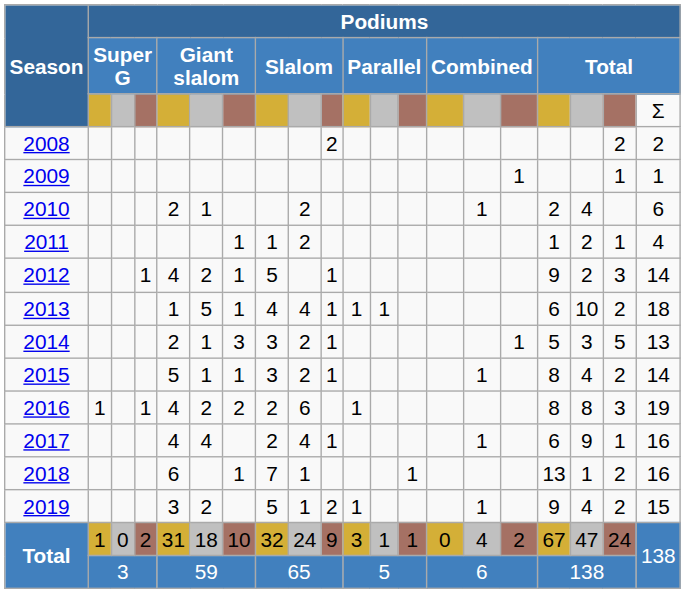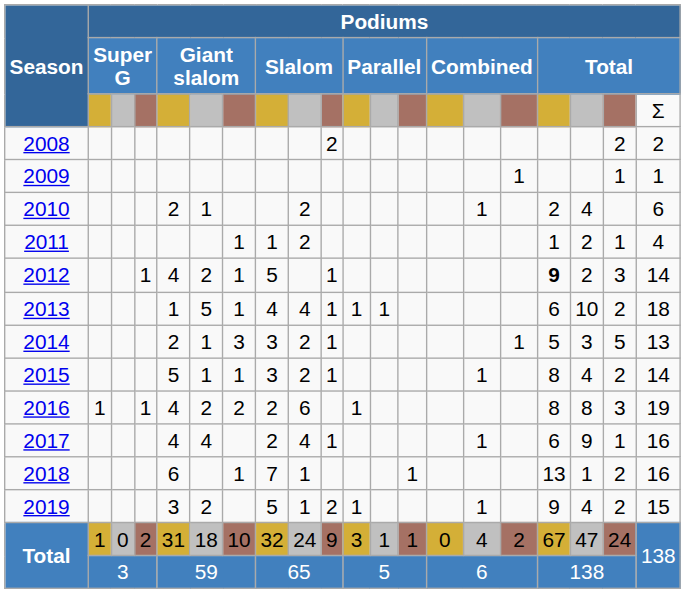(554, 275) normal -> (554, 275) bold
